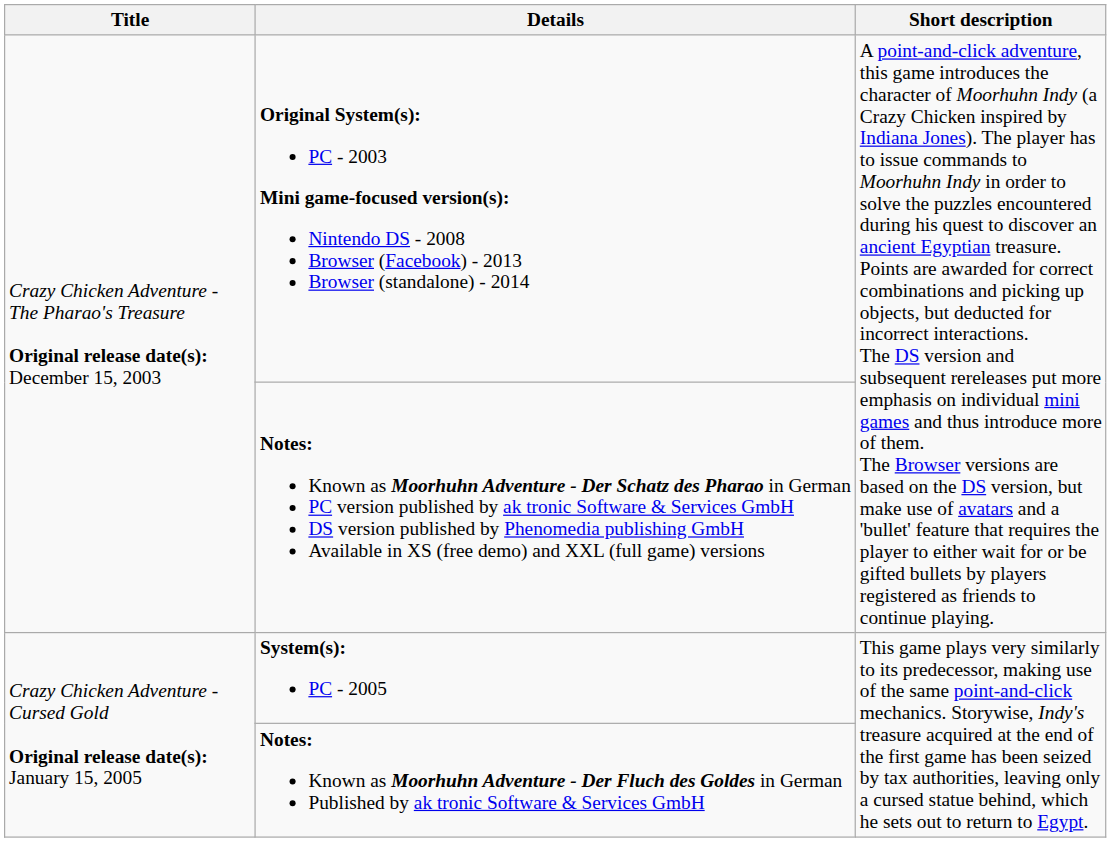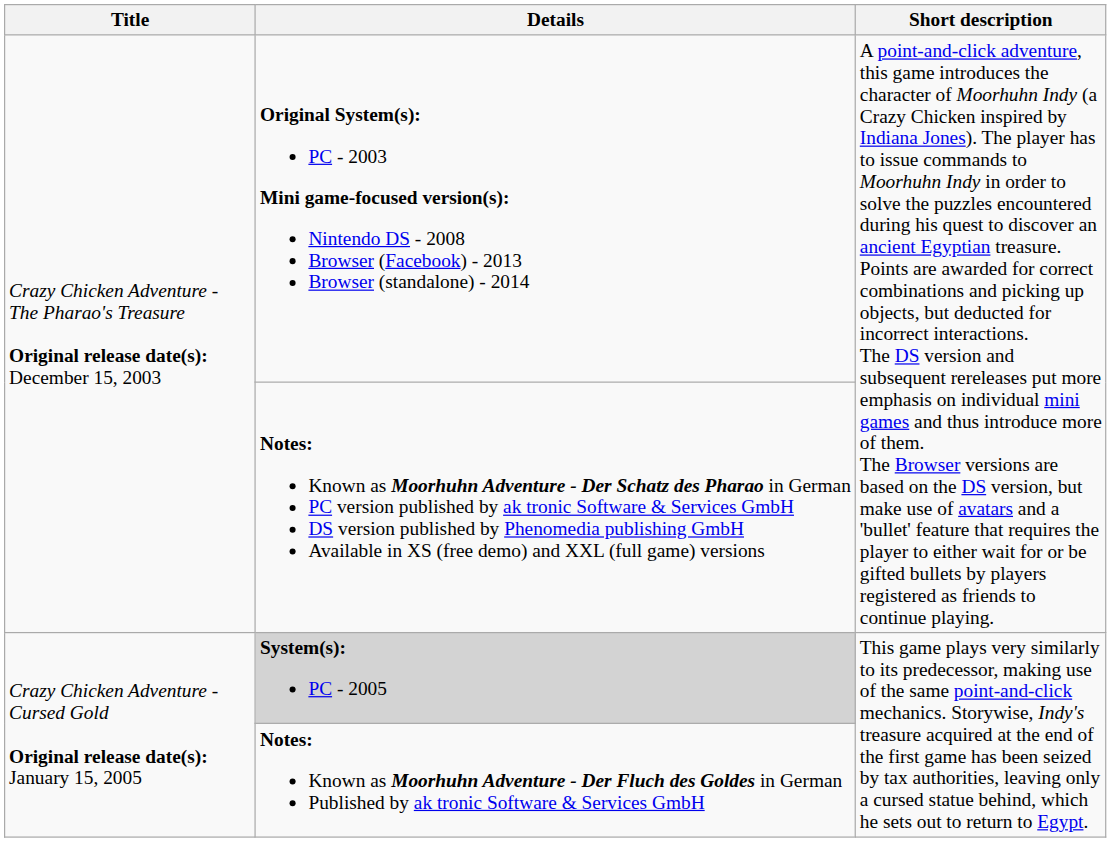(555, 668) no background -> (555, 668) lightgrey background
